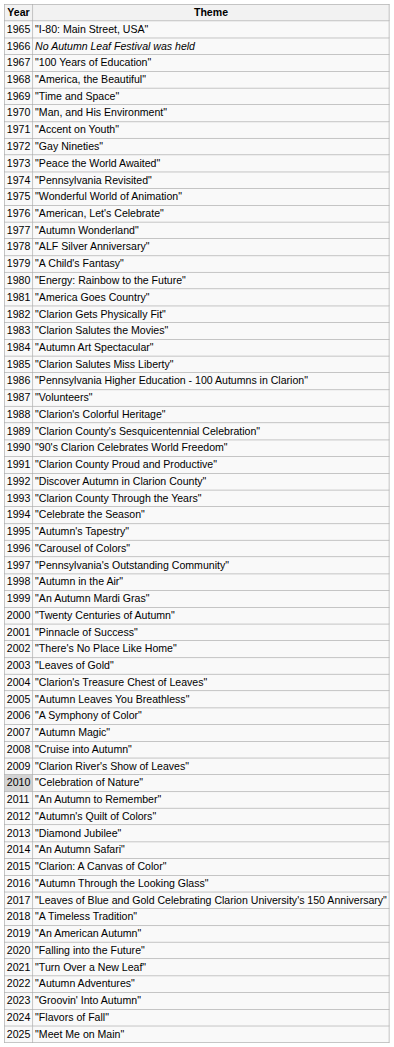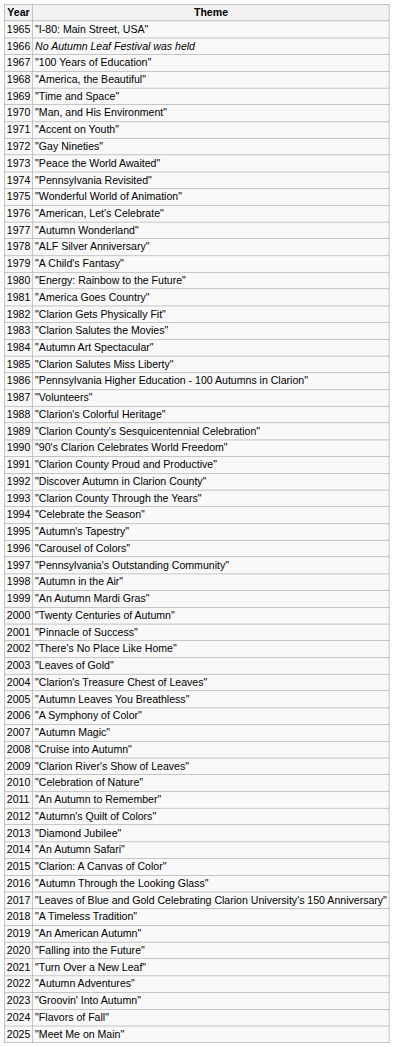(19, 783) lightgrey background -> (19, 783) no background
